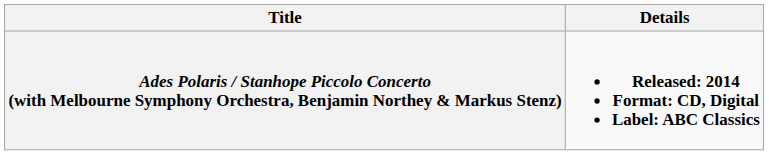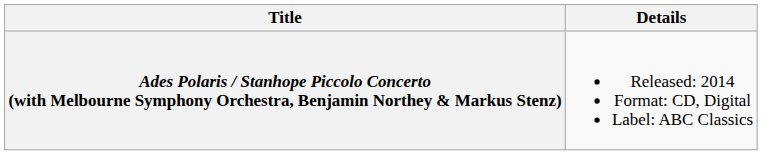(665, 100) bold -> (661, 100) normal
